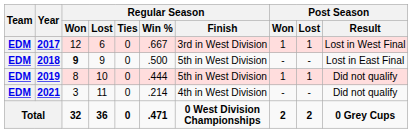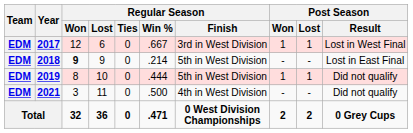(158, 61) .500 -> (158, 61) .214
(158, 93) .214 -> (158, 93) .500
